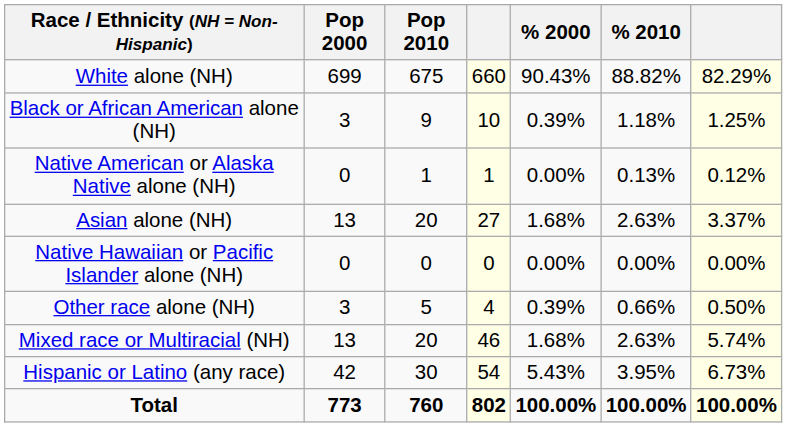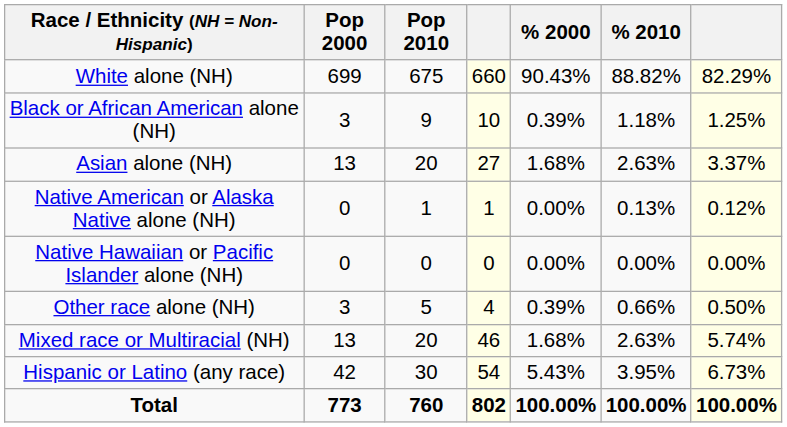rows swapped: (154, 175) <-> (154, 219)
